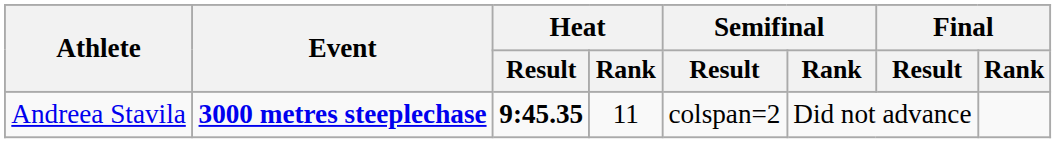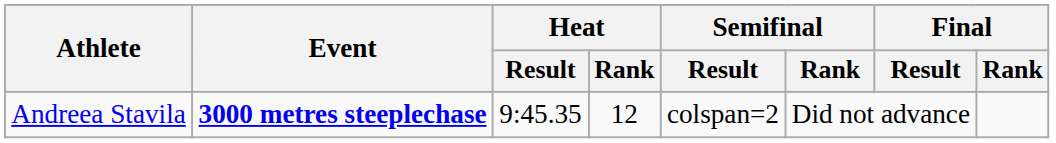(541, 114) bold -> (541, 114) normal
(626, 114) 11 -> (624, 114) 12
